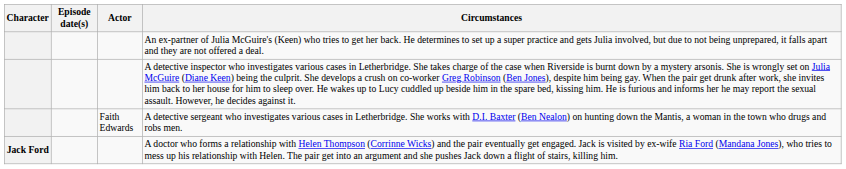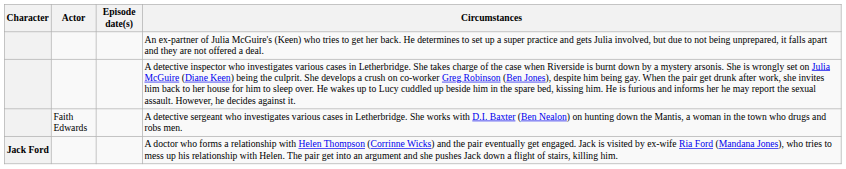columns swapped: (74, 18) <-> (120, 18)
